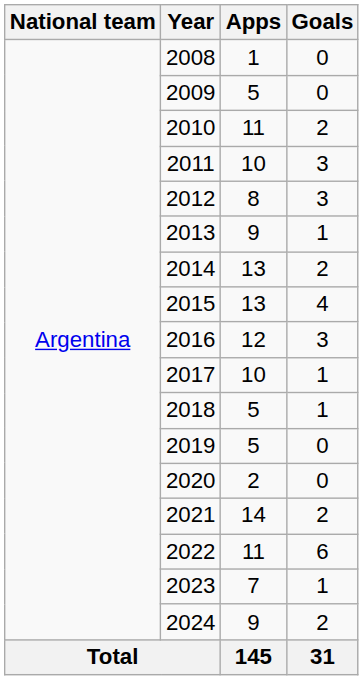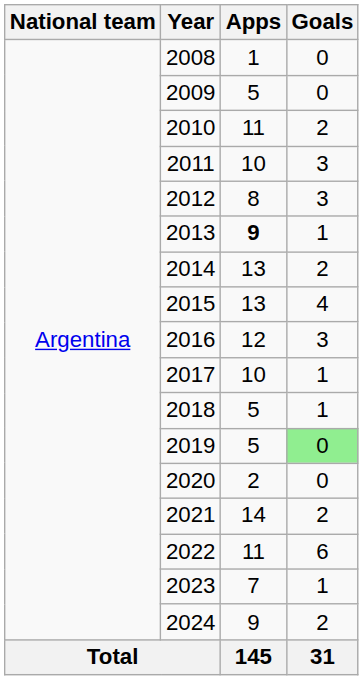(253, 233) normal -> (253, 233) bold
(322, 445) no background -> (322, 445) lightgreen background
